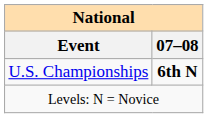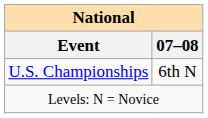(177, 71) bold -> (177, 71) normal
